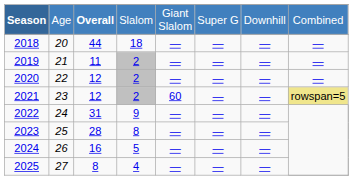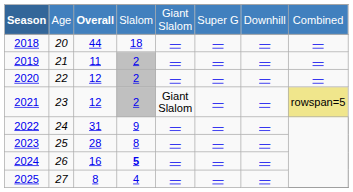(175, 96) 60 -> (175, 102) Giant Slalom
(136, 149) normal -> (136, 161) bold
